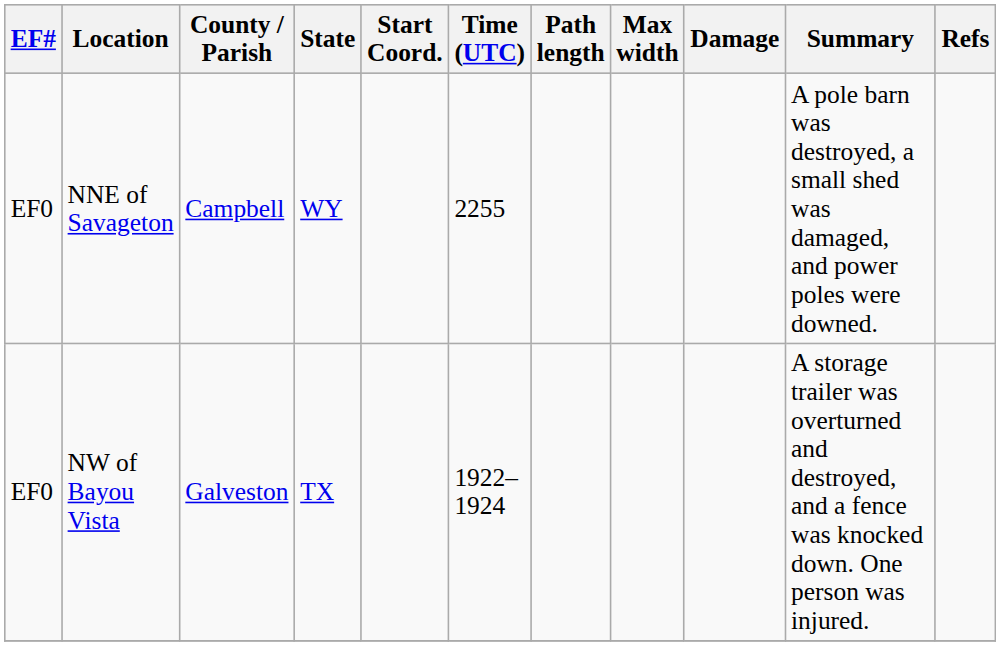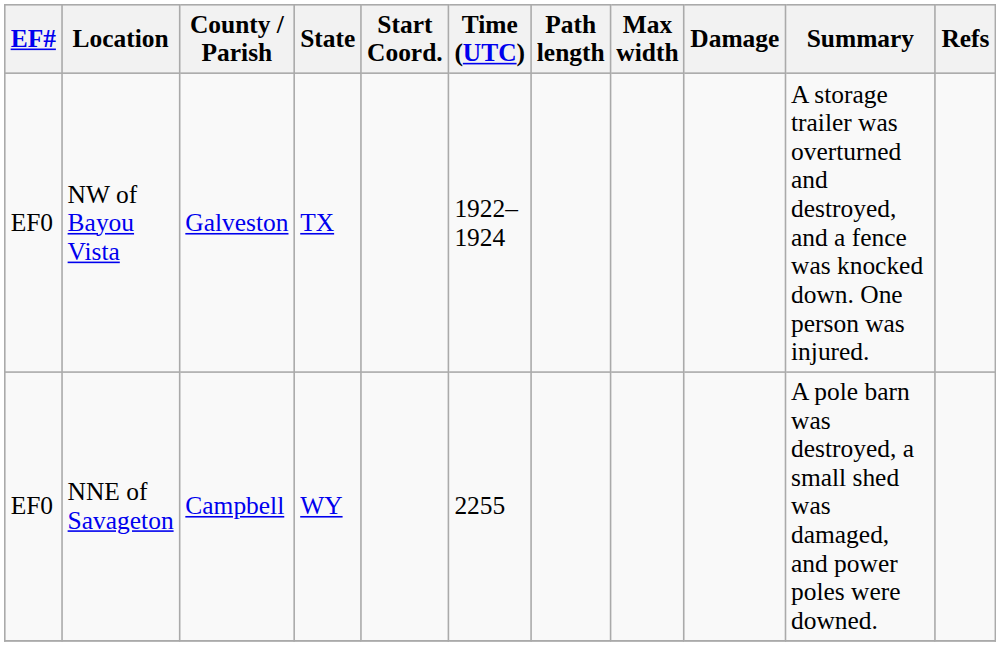rows swapped: (102, 491) <-> (121, 208)
